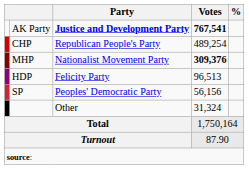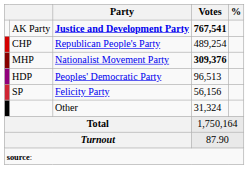(82, 76) Felicity Party -> (108, 76) Peoples' Democratic Party
(108, 92) Peoples' Democratic Party -> (82, 92) Felicity Party
